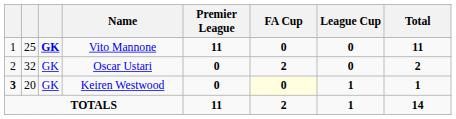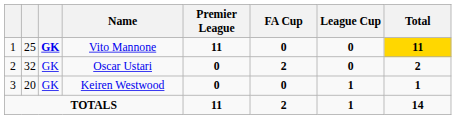(418, 47) no background -> (418, 47) gold background
(13, 86) bold -> (13, 86) normal
(284, 86) lightyellow background -> (284, 86) no background
